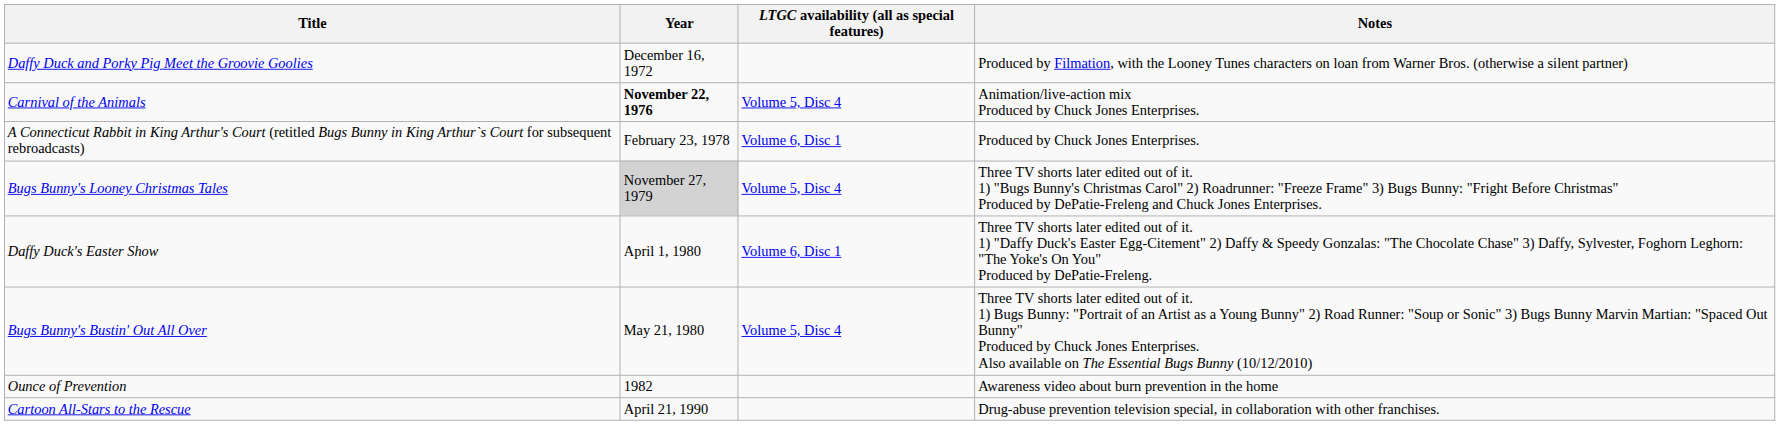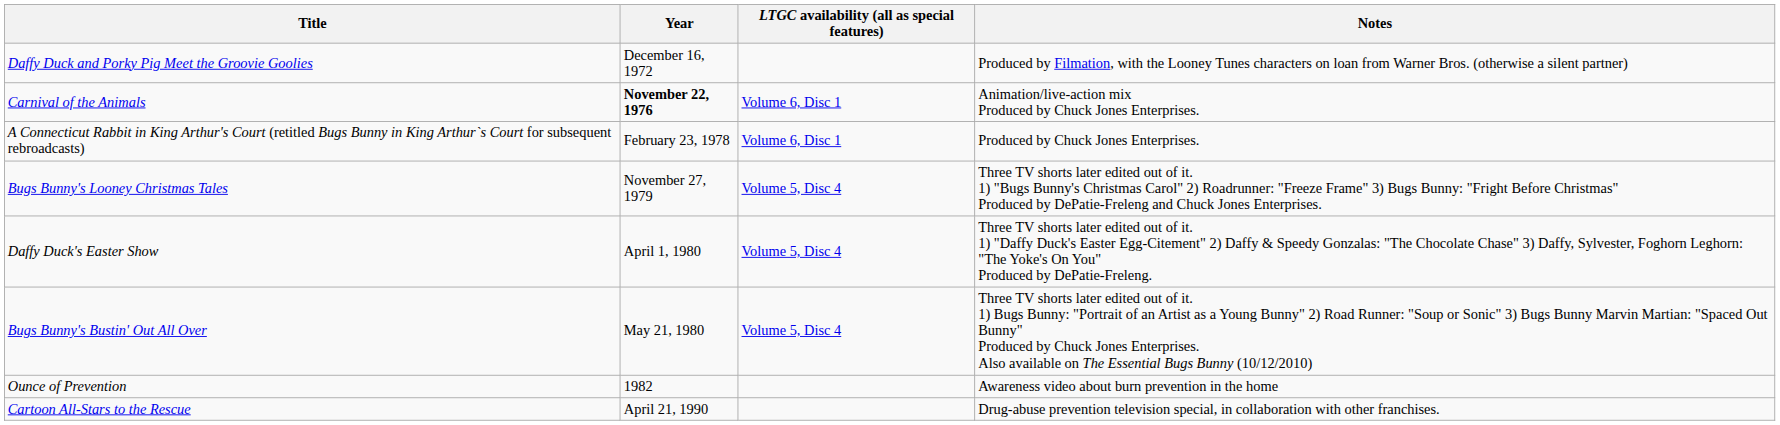(791, 102) Volume 5, Disc 4 -> (791, 102) Volume 6, Disc 1
(665, 188) lightgrey background -> (665, 188) no background
(791, 251) Volume 6, Disc 1 -> (791, 251) Volume 5, Disc 4
